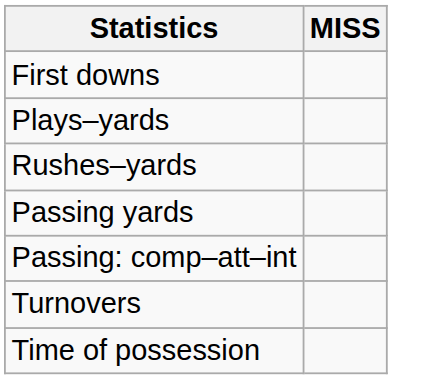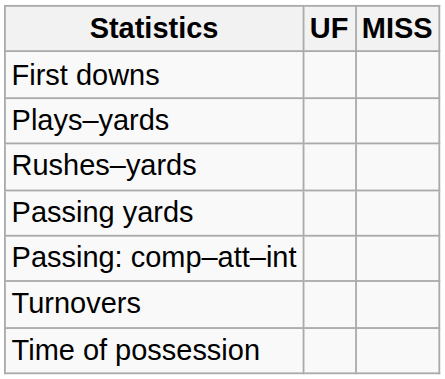+ column: (329, 28)
